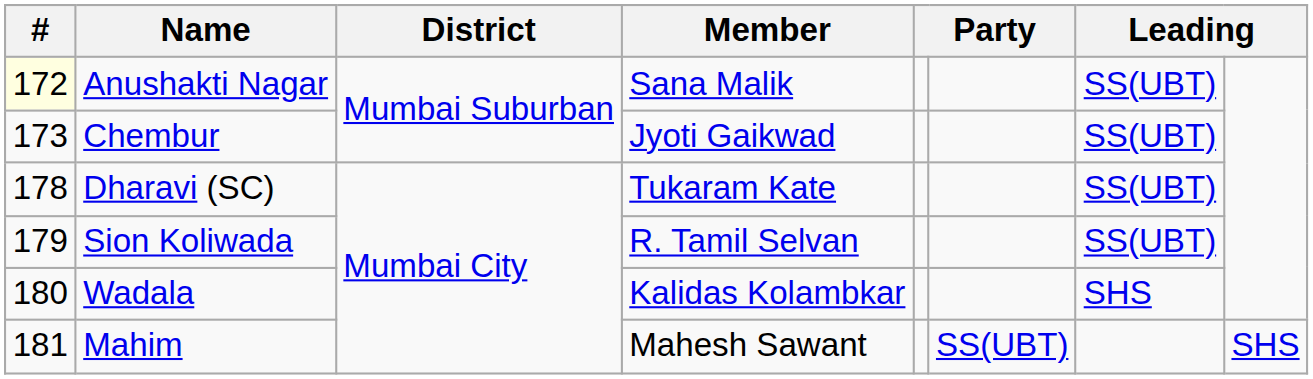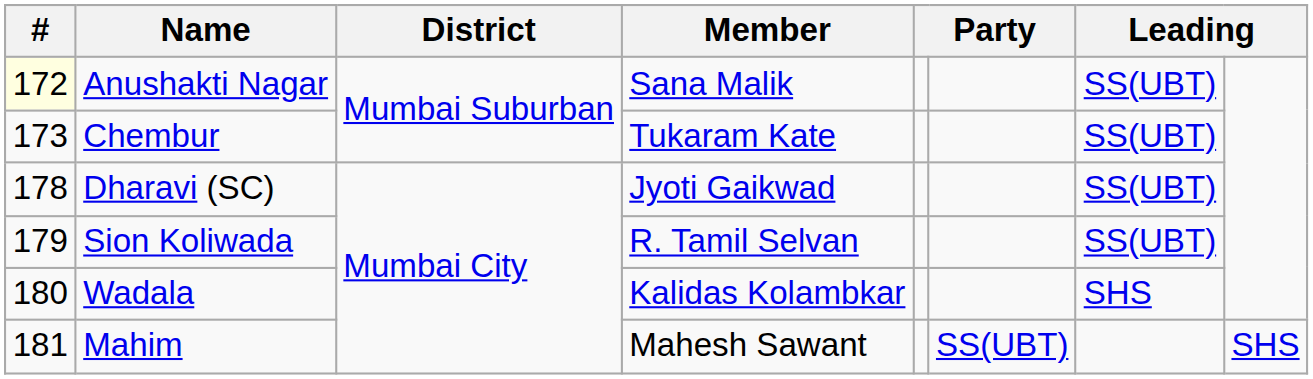(732, 135) Jyoti Gaikwad -> (733, 135) Tukaram Kate
(733, 188) Tukaram Kate -> (732, 188) Jyoti Gaikwad
